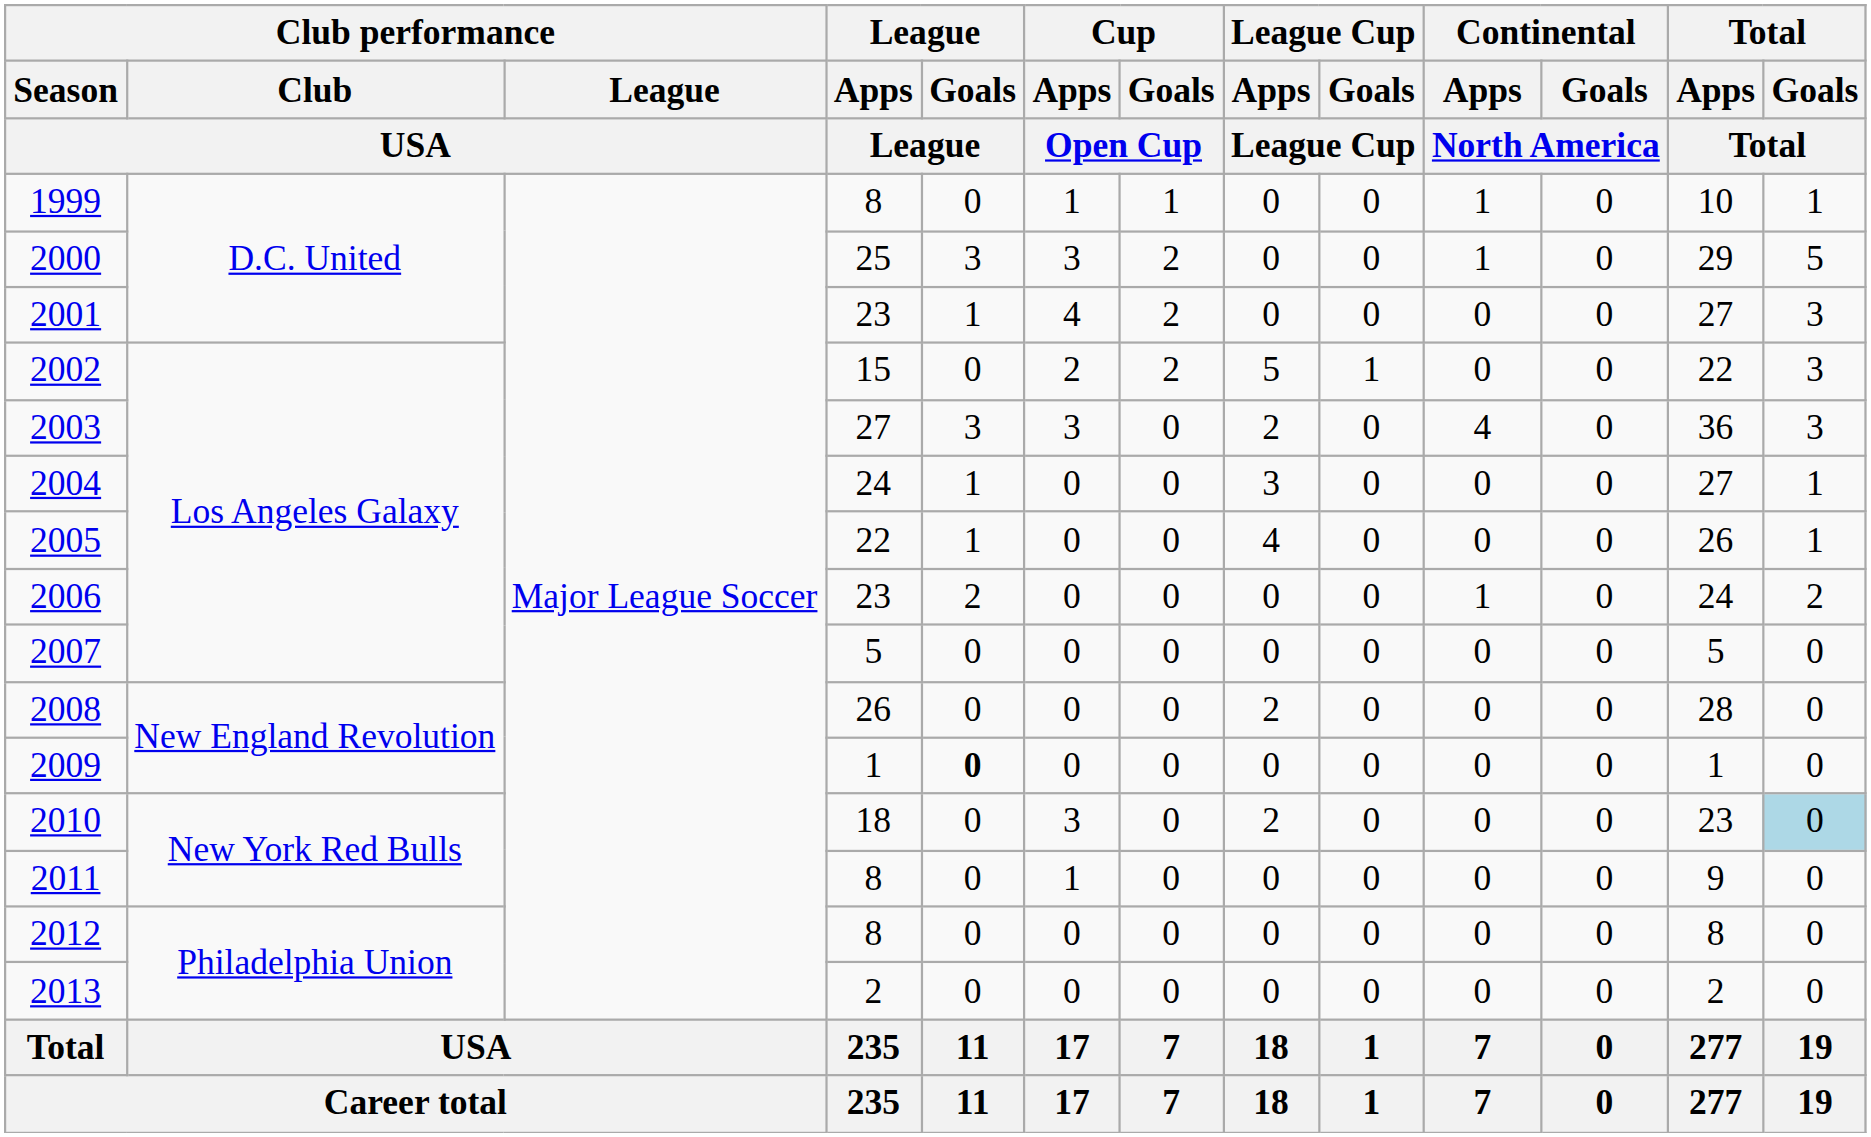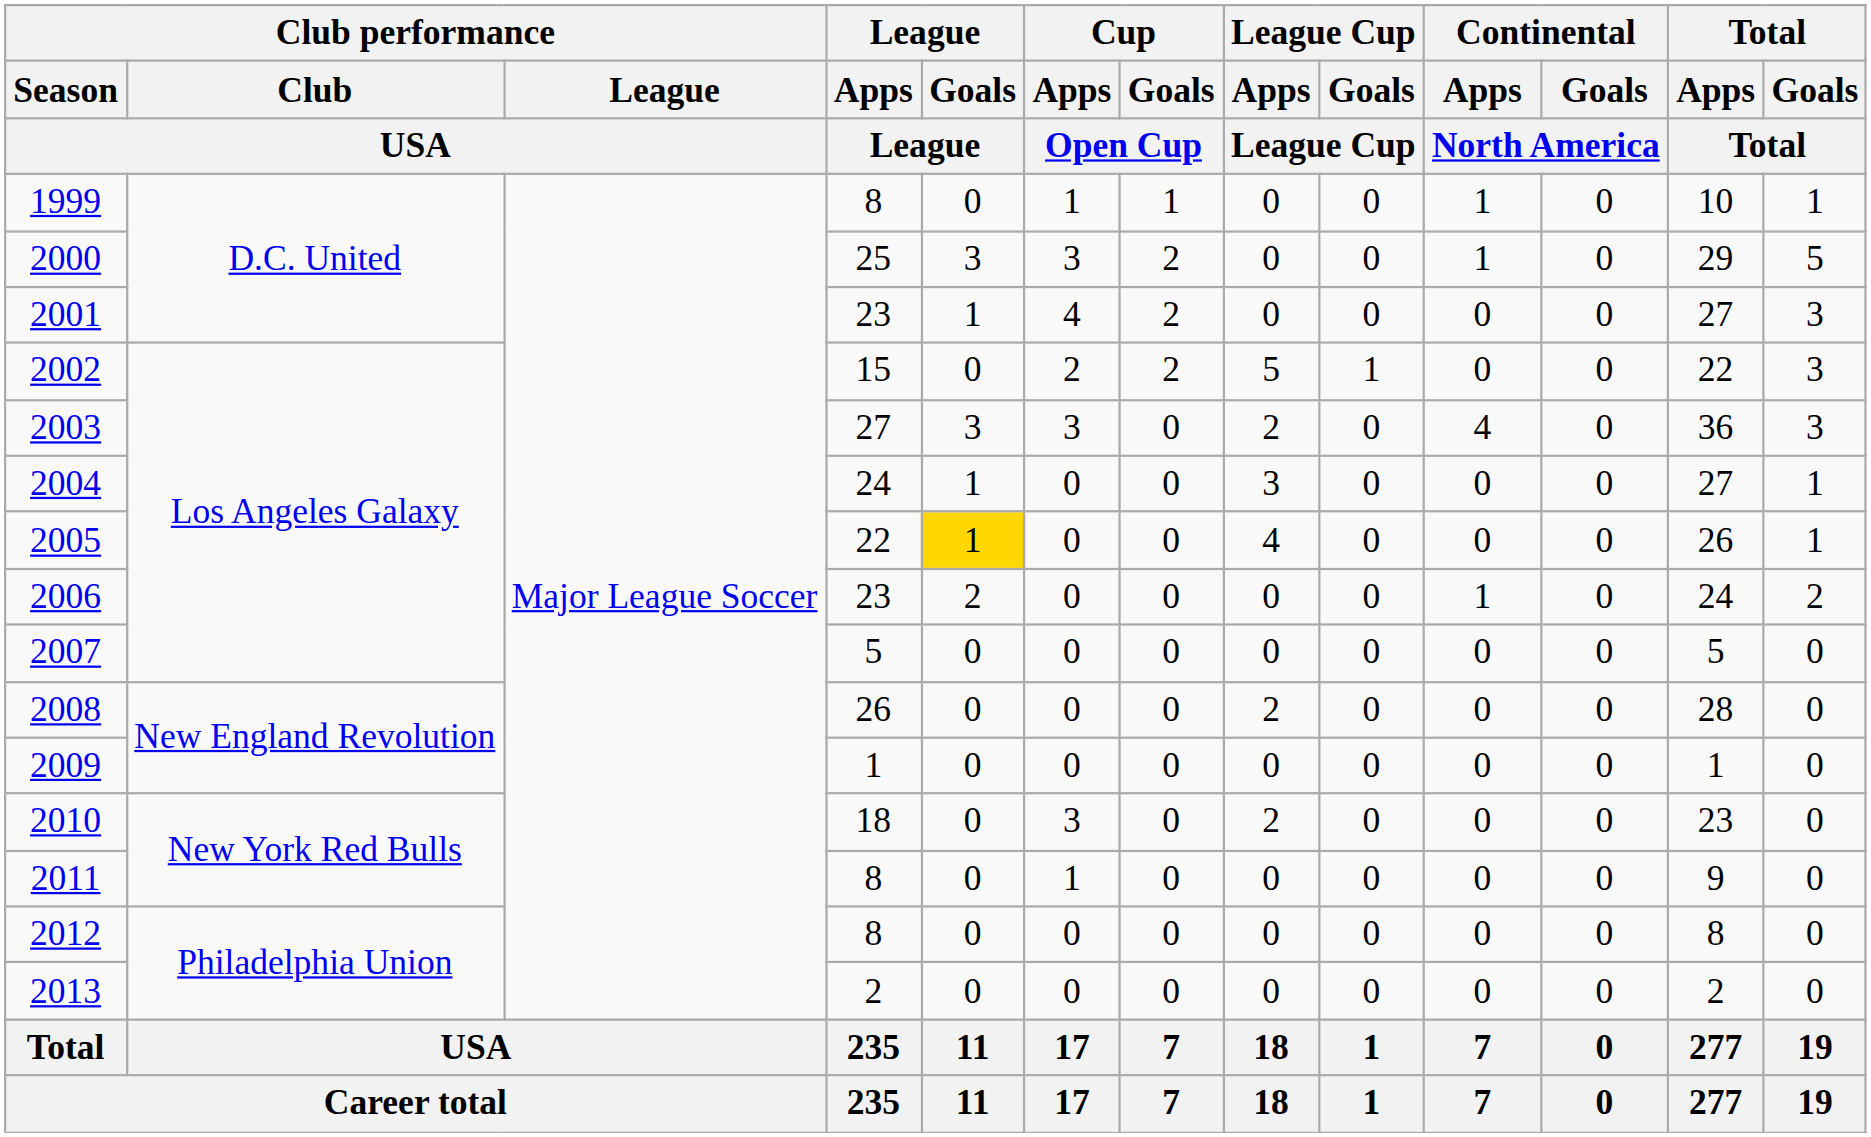(973, 539) no background -> (973, 539) gold background
(973, 764) bold -> (973, 764) normal
(1815, 821) lightblue background -> (1815, 821) no background
